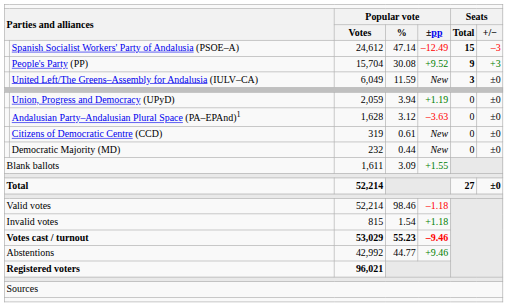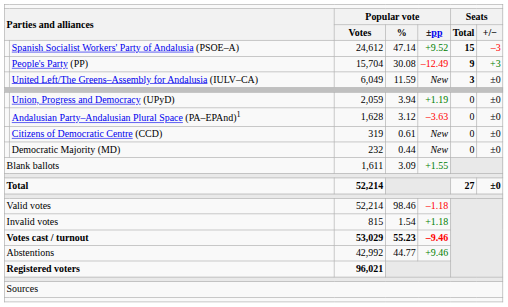(434, 48) –12.49 -> (437, 48) +9.52
(437, 64) +9.52 -> (434, 64) –12.49
